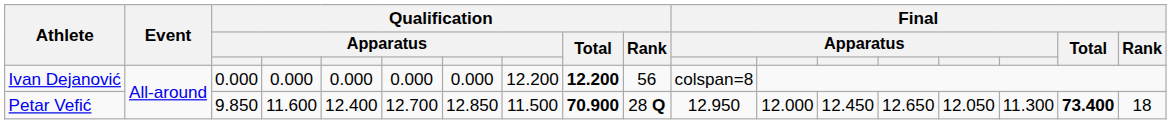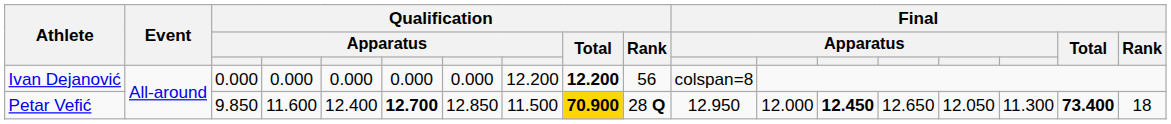(412, 106) normal -> (412, 106) bold
(593, 106) no background -> (593, 106) gold background
(848, 106) normal -> (848, 106) bold
